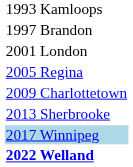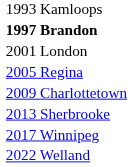(49, 30) normal -> (52, 30) bold
(52, 134) lightblue background -> (52, 134) no background
(50, 155) bold -> (48, 155) normal
